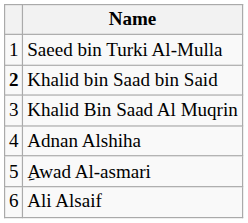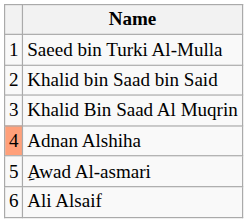(14, 79) bold -> (14, 79) normal
(14, 140) no background -> (14, 140) lightsalmon background
